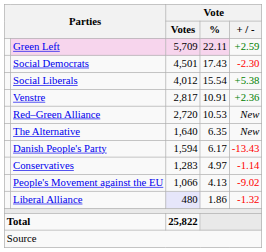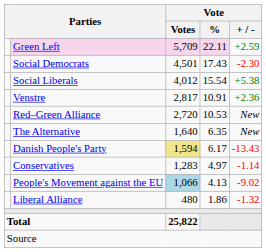(186, 149) no background -> (186, 149) khaki background
(186, 183) no background -> (186, 183) lightblue background
(190, 200) lavender background -> (190, 200) no background
